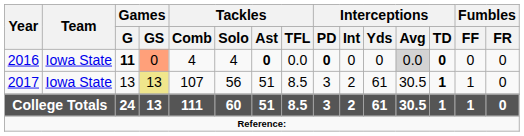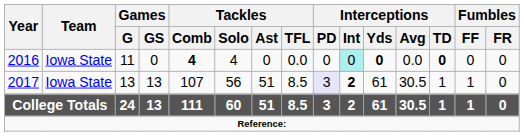(127, 60) bold -> (127, 60) normal
(154, 60) lightsalmon background -> (154, 60) no background
(192, 60) normal -> (192, 60) bold
(267, 60) bold -> (267, 60) normal
(327, 60) bold -> (327, 60) normal
(351, 60) no background -> (351, 60) paleturquoise background
(379, 60) normal -> (379, 60) bold
(413, 60) lightgrey background -> (413, 60) no background
(154, 82) khaki background -> (154, 82) no background
(327, 82) no background -> (327, 82) lavender background
(351, 82) normal -> (351, 82) bold
(442, 82) bold -> (442, 82) normal
